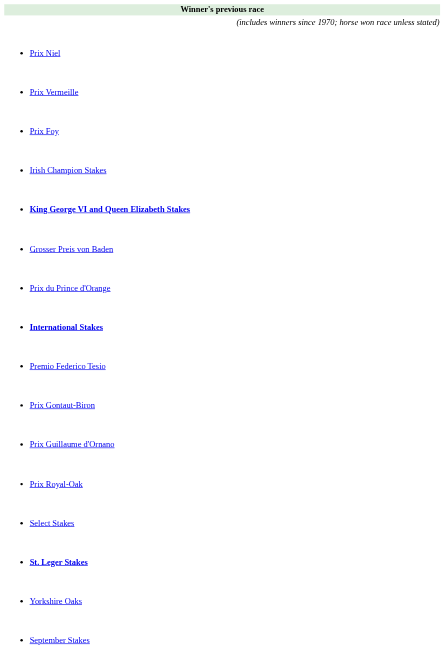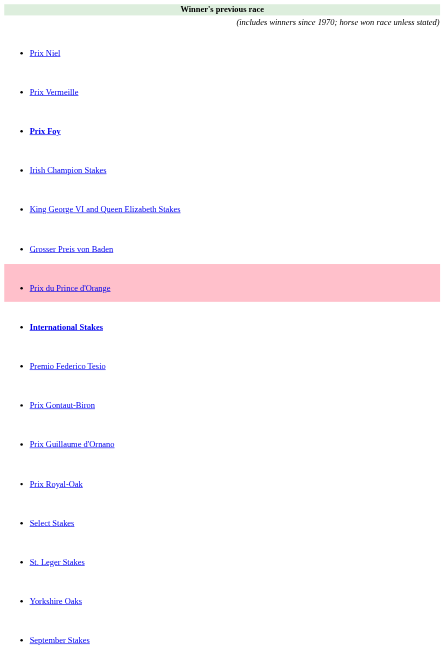(222, 131) normal -> (222, 131) bold
(222, 210) bold -> (222, 210) normal
(222, 288) no background -> (222, 288) pink background
(222, 562) bold -> (222, 562) normal
